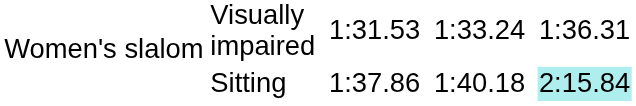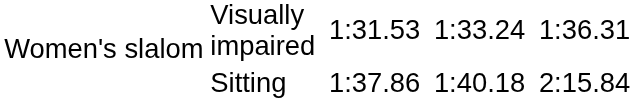(585, 83) paleturquoise background -> (585, 83) no background
